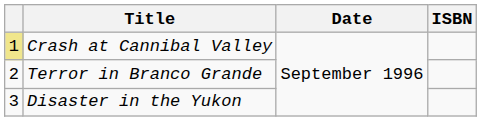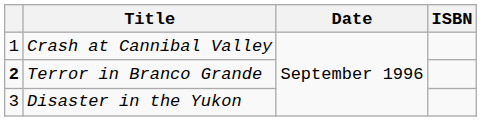(14, 46) khaki background -> (14, 46) no background
(14, 74) normal -> (14, 74) bold
